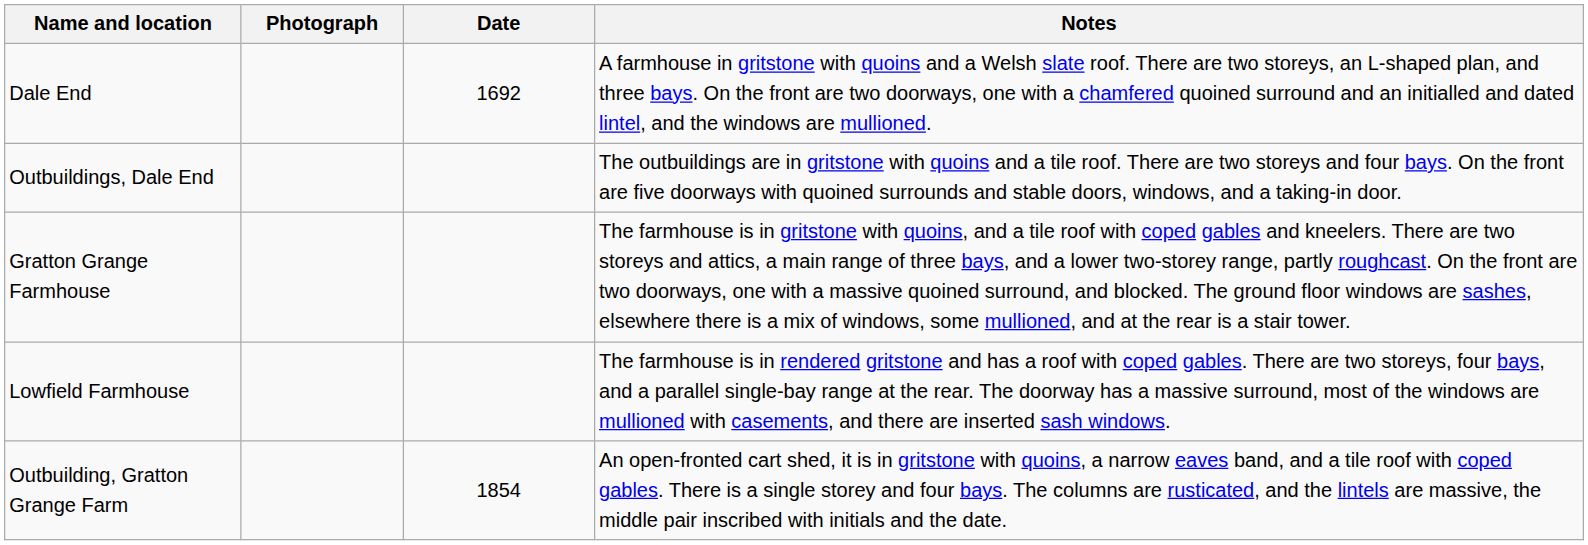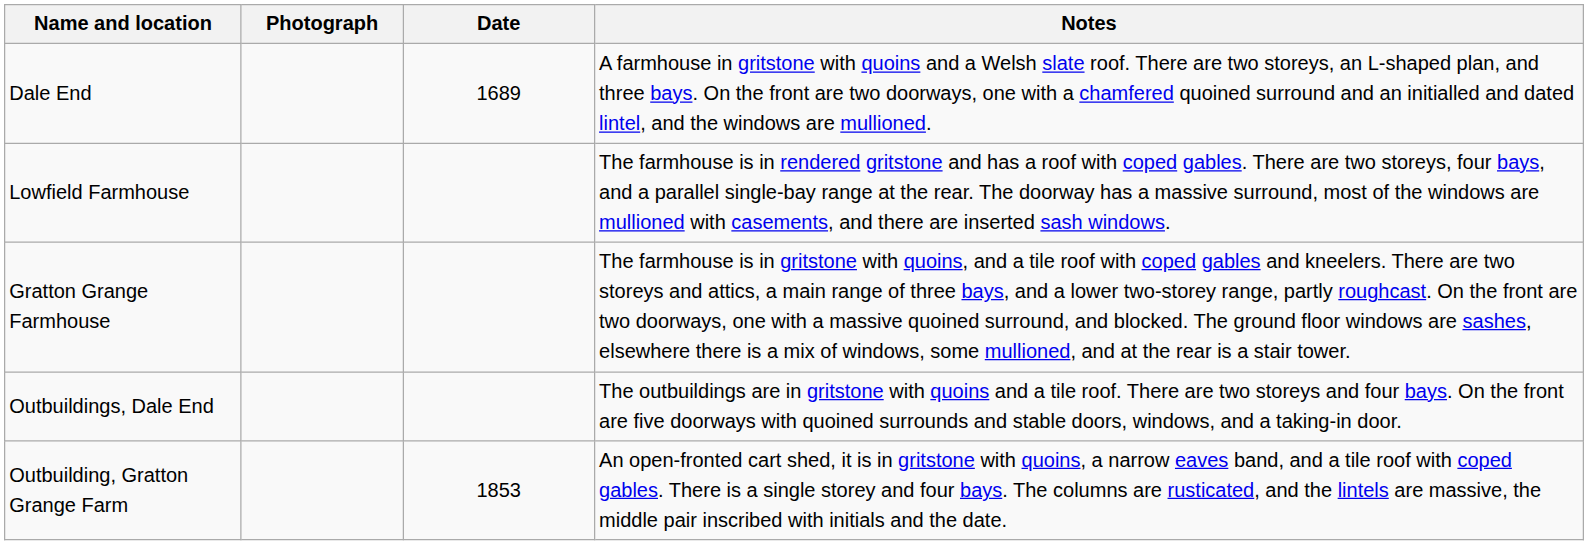(499, 93) 1692 -> (499, 93) 1689
rows swapped: (112, 177) <-> (99, 390)
(499, 490) 1854 -> (499, 490) 1853
